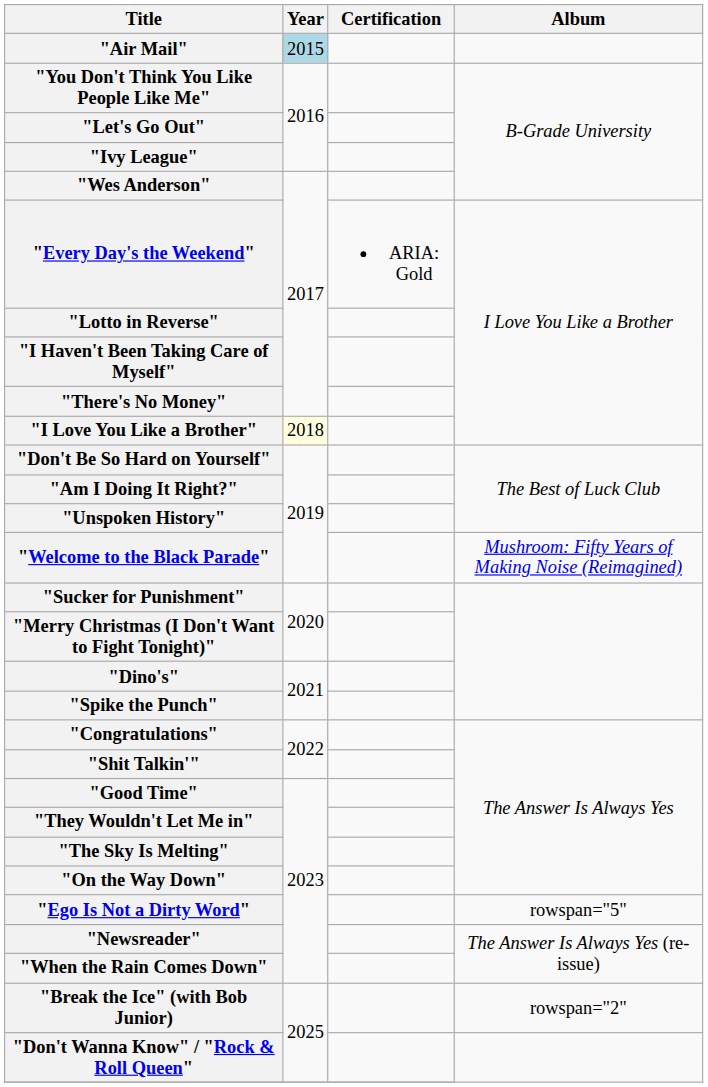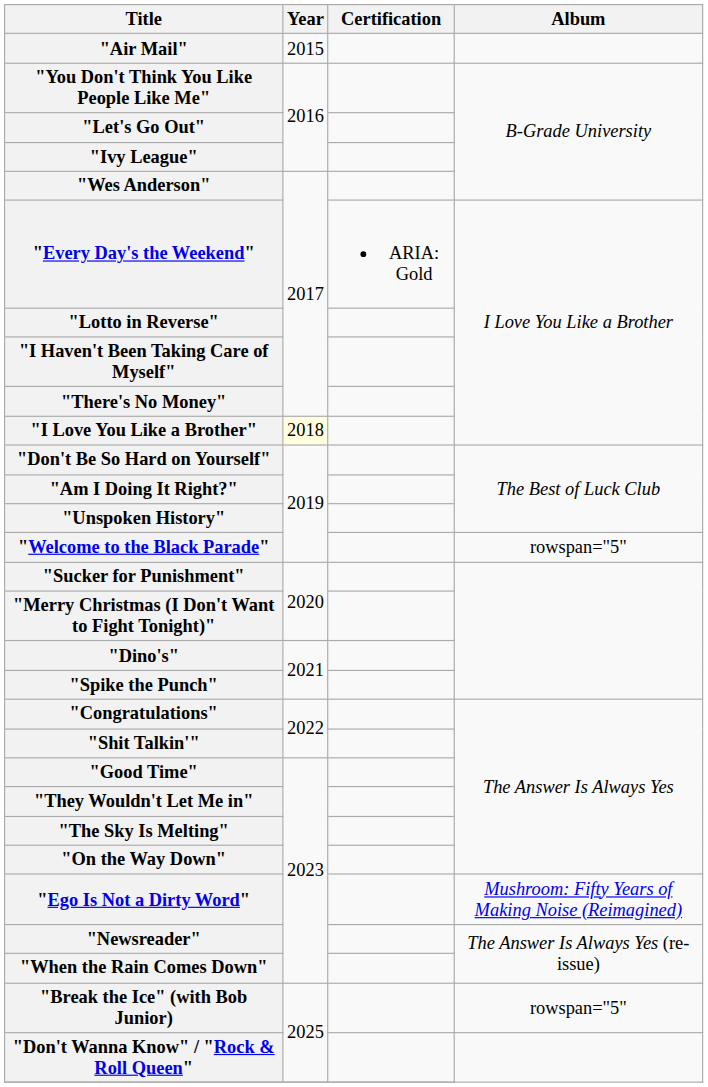(305, 48) lightblue background -> (305, 48) no background
(578, 557) Mushroom: Fifty Years of Making Noise (Reimagined) -> (578, 547) rowspan="5"
(578, 909) rowspan="5" -> (578, 899) Mushroom: Fifty Years of Making Noise (Reimagined)
(578, 1007) rowspan="2" -> (578, 1007) rowspan="5"
